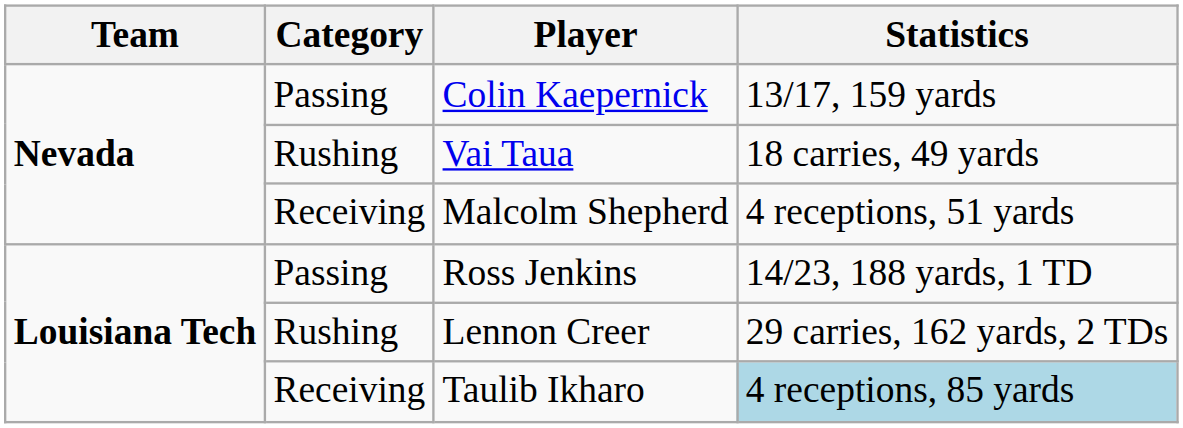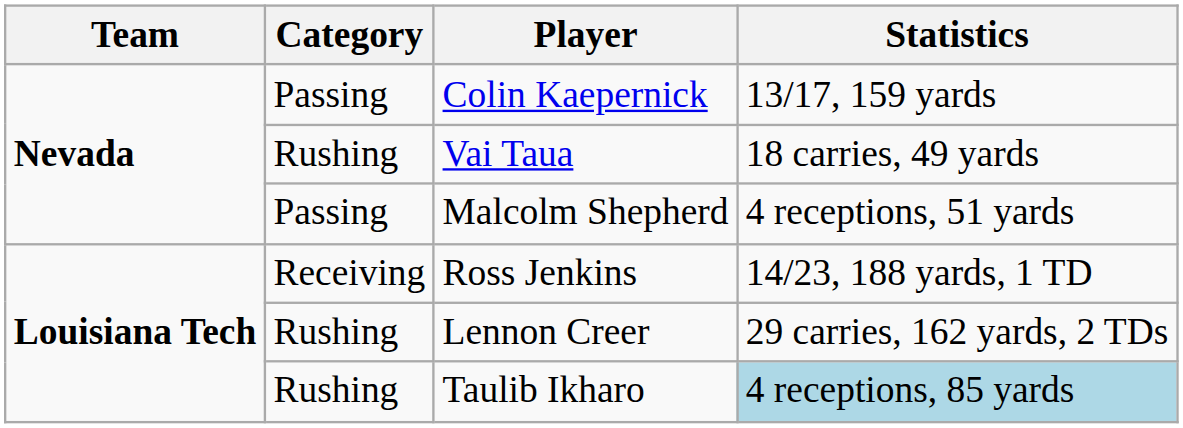(349, 212) Receiving -> (331, 212) Passing
(331, 272) Passing -> (349, 272) Receiving
(349, 390) Receiving -> (336, 390) Rushing
